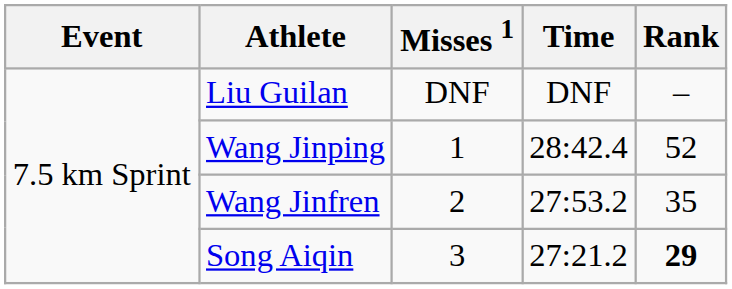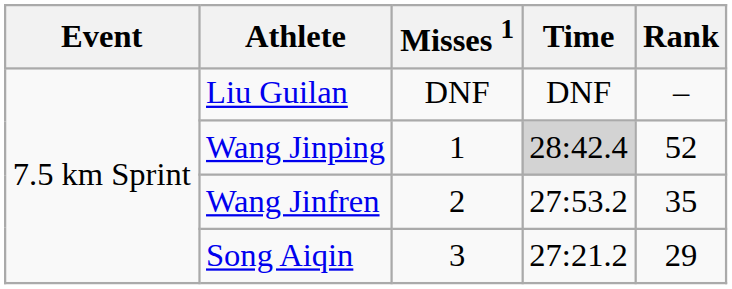(579, 147) no background -> (579, 147) lightgrey background
(681, 255) bold -> (681, 255) normal
